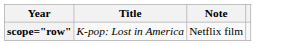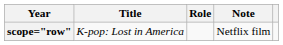+ column: (200, 13)
